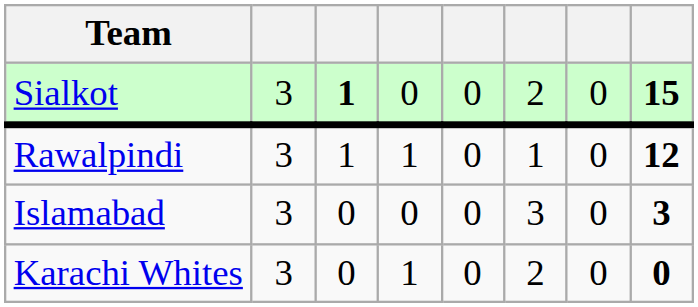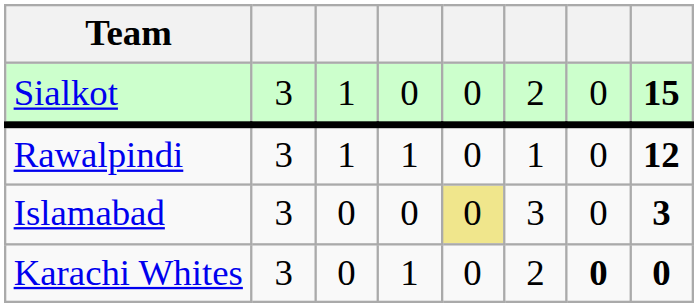(347, 92) bold -> (347, 92) normal
(472, 213) no background -> (472, 213) khaki background
(598, 271) normal -> (598, 271) bold
